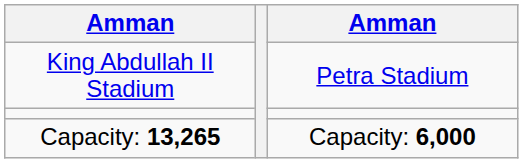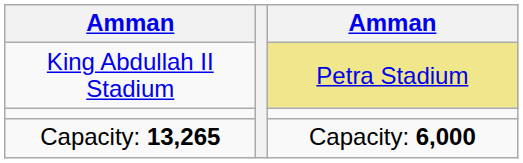(392, 75) no background -> (392, 75) khaki background
